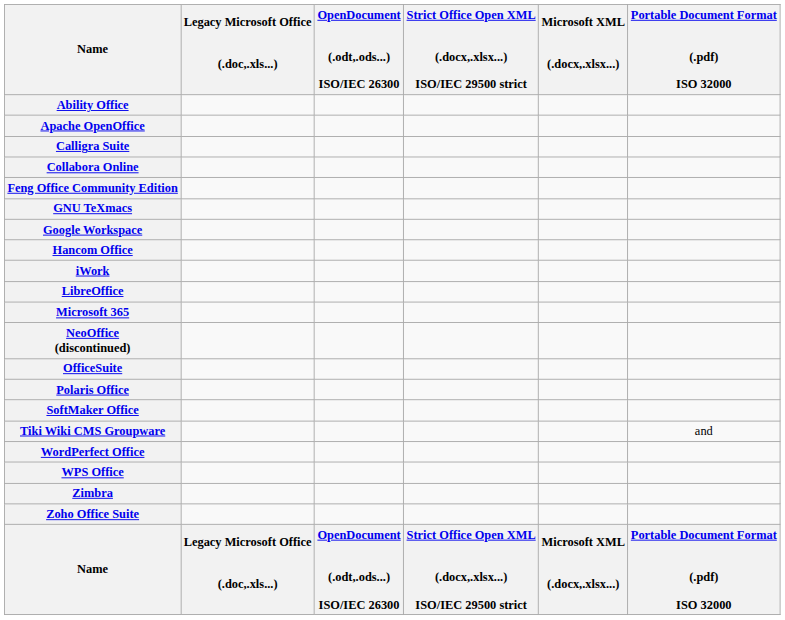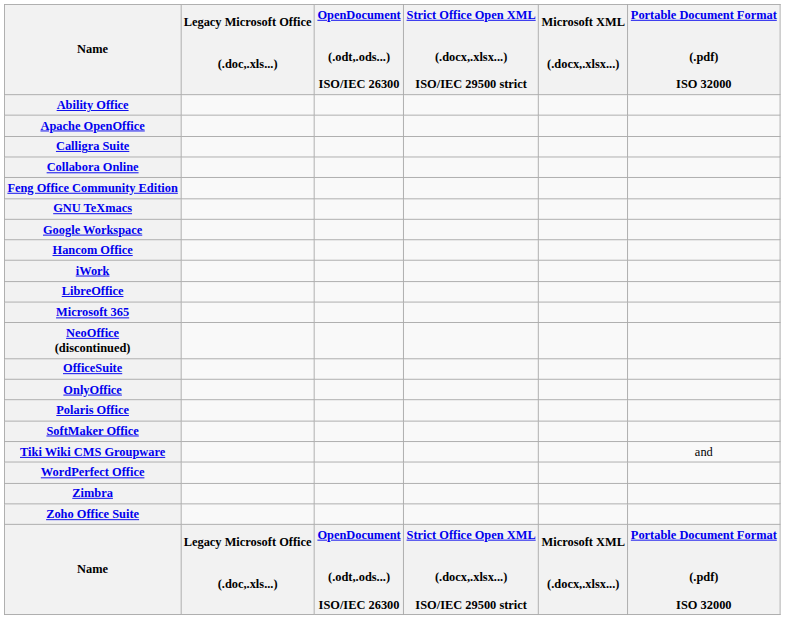+ row: (93, 390)
- row: (93, 473)
